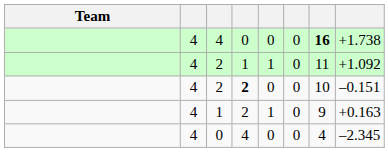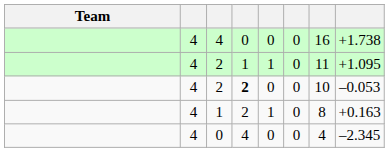(322, 40) bold -> (322, 40) normal
(360, 64) +1.092 -> (360, 64) +1.095
(360, 87) –0.151 -> (360, 87) –0.053
(322, 111) 9 -> (322, 111) 8
